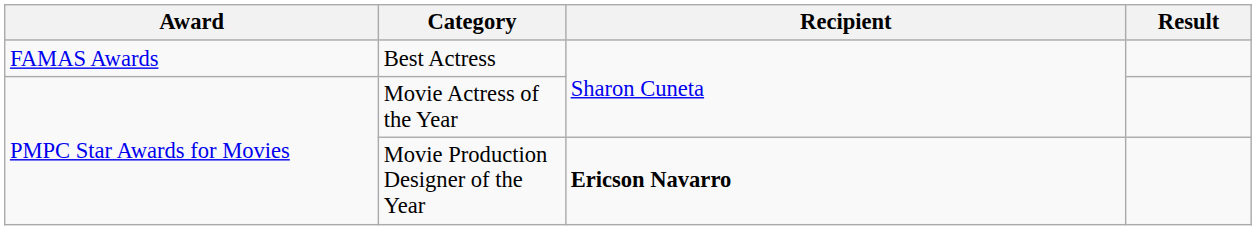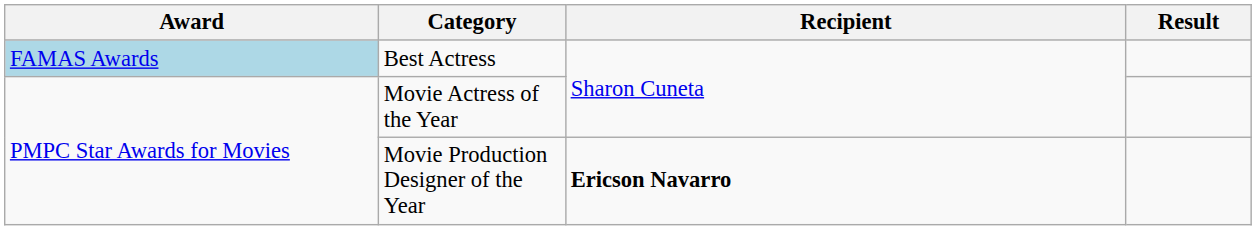(84, 58) no background -> (84, 58) lightblue background
